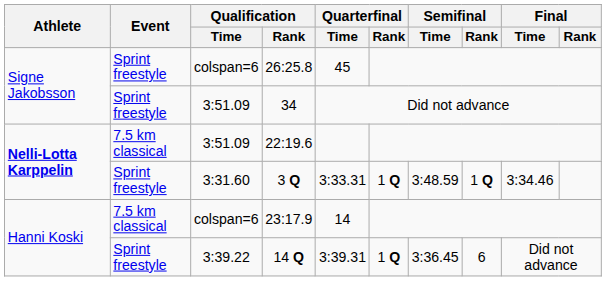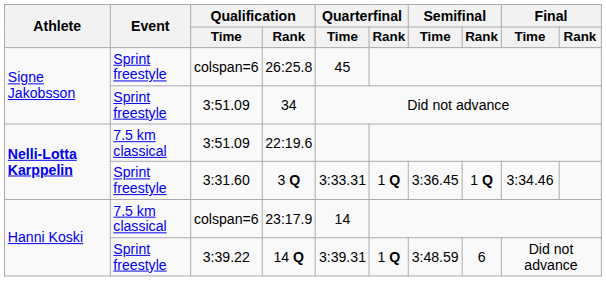(435, 181) 3:48.59 -> (435, 181) 3:36.45
(435, 257) 3:36.45 -> (435, 257) 3:48.59
